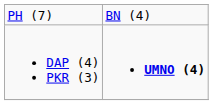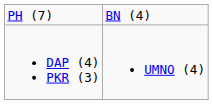(155, 70) bold -> (155, 70) normal
